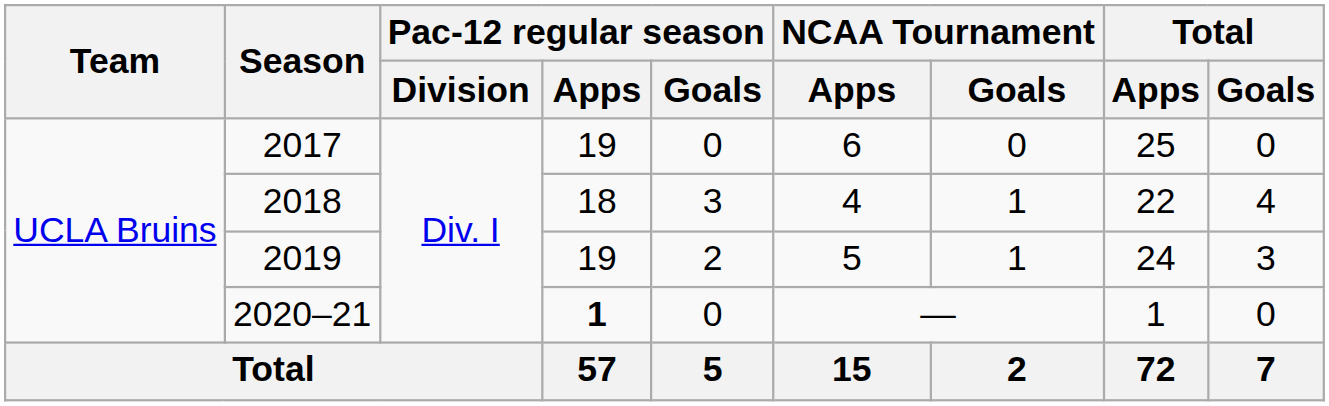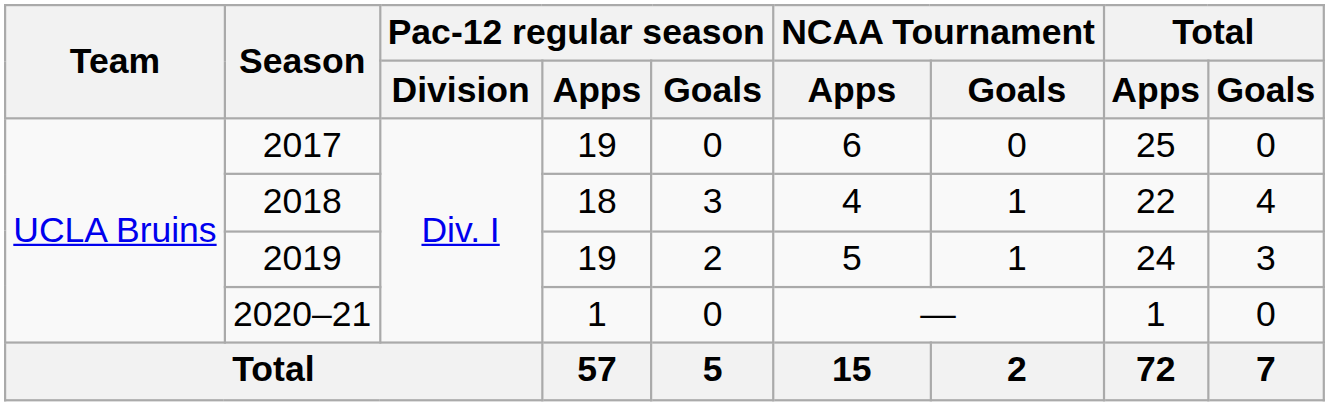(597, 314) bold -> (597, 314) normal
